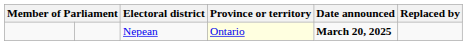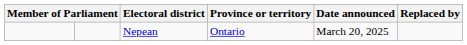(227, 31) lightyellow background -> (227, 31) no background
(354, 31) bold -> (352, 31) normal
